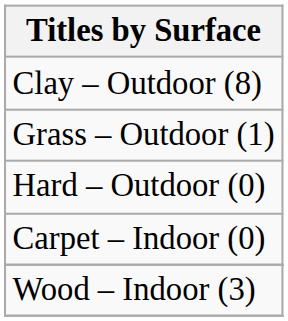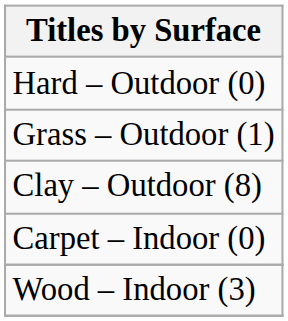(137, 82) Clay – Outdoor (8) -> (139, 82) Hard – Outdoor (0)
(139, 186) Hard – Outdoor (0) -> (137, 186) Clay – Outdoor (8)
